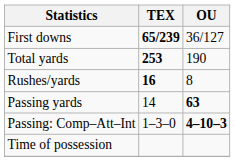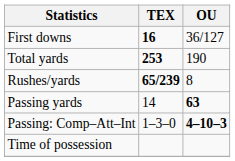(161, 37) 65/239 -> (149, 37) 16
(149, 80) 16 -> (161, 80) 65/239
